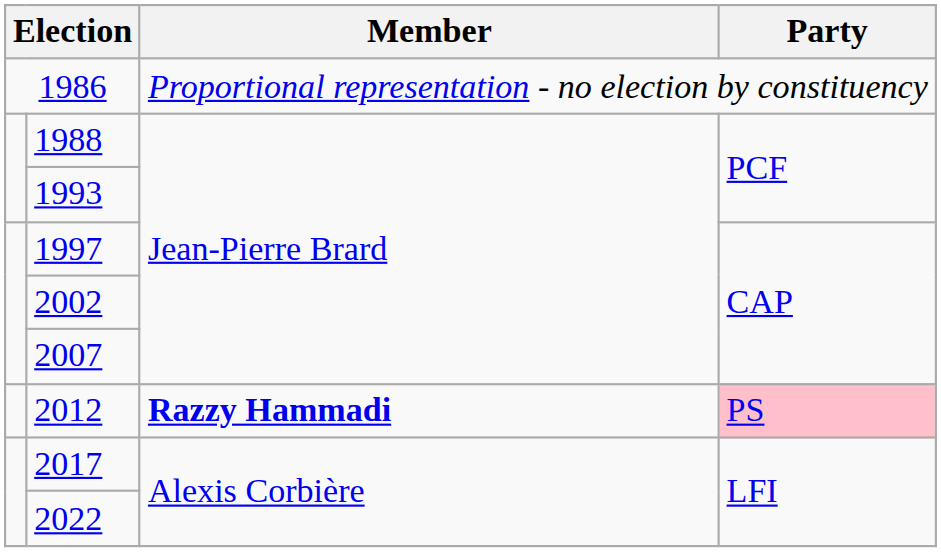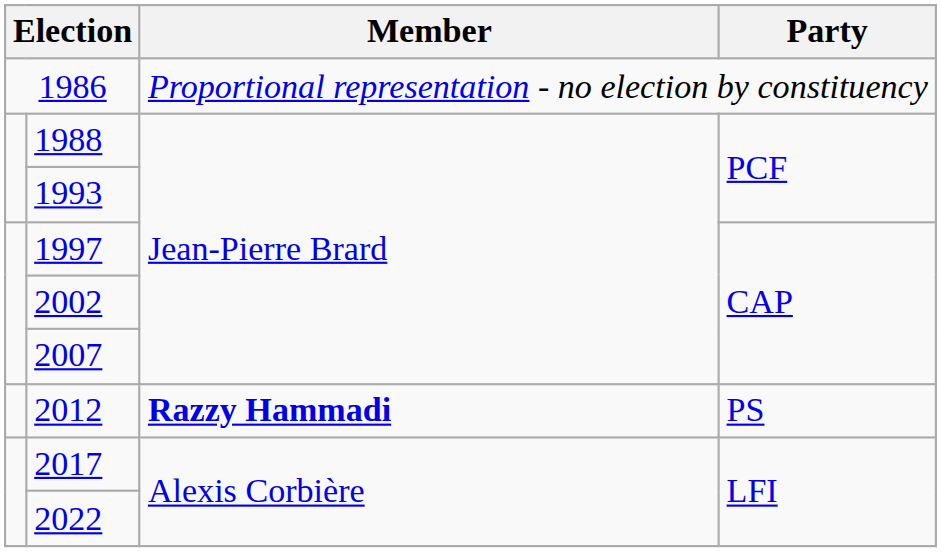(746, 409) pink background -> (746, 409) no background
